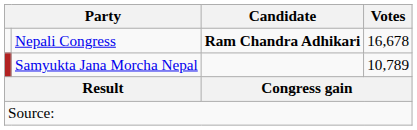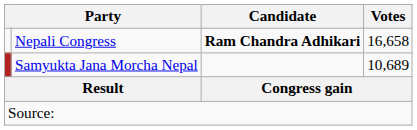(388, 40) 16,678 -> (388, 40) 16,658
(388, 64) 10,789 -> (388, 64) 10,689
